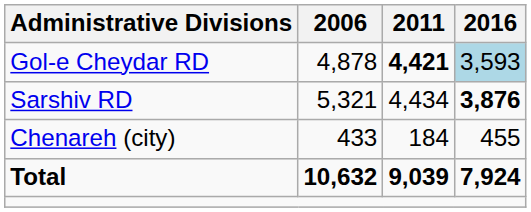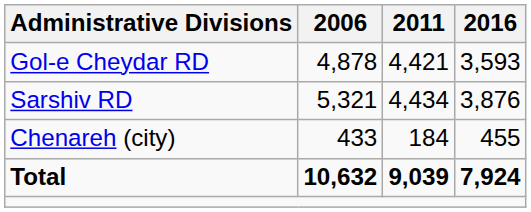(419, 61) bold -> (419, 61) normal
(490, 61) lightblue background -> (490, 61) no background
(490, 100) bold -> (490, 100) normal
